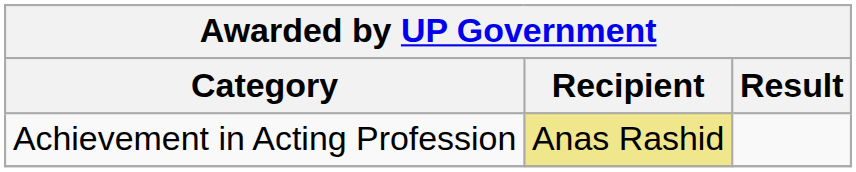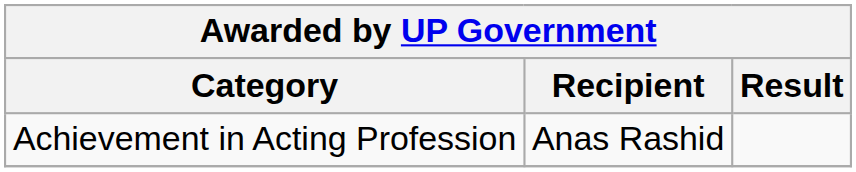(628, 138) khaki background -> (628, 138) no background
